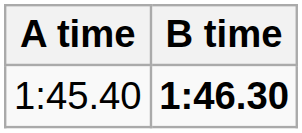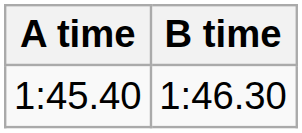(224, 95) bold -> (223, 95) normal
